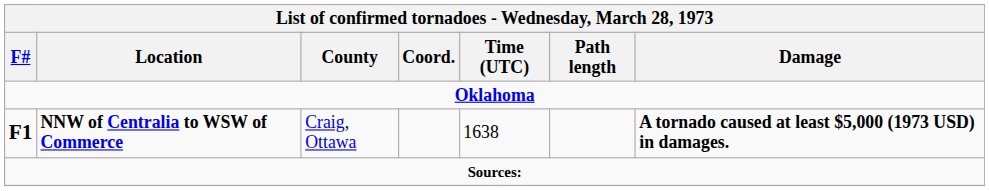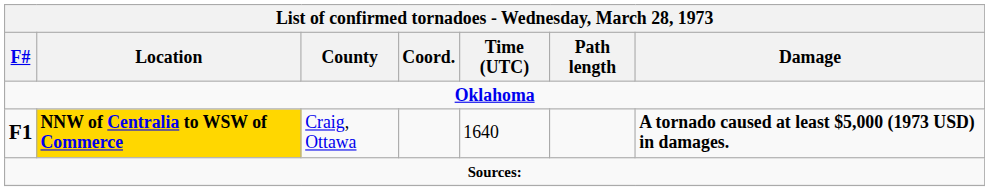(154, 133) no background -> (154, 133) gold background
(481, 133) 1638 -> (481, 133) 1640
